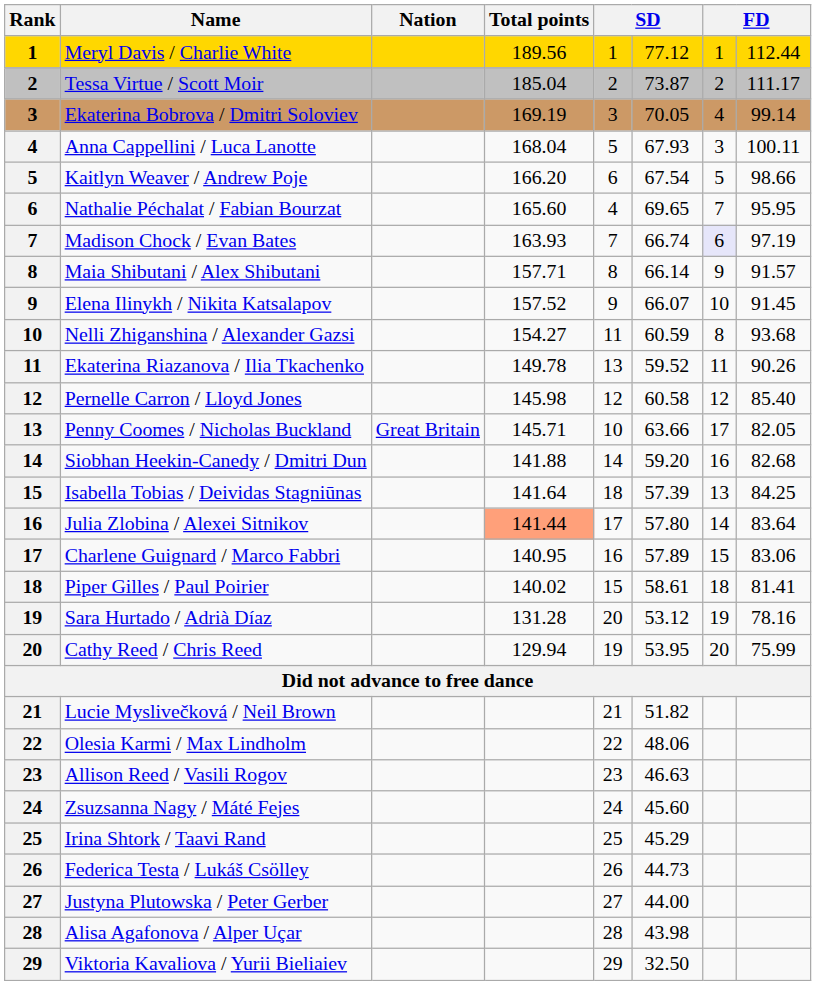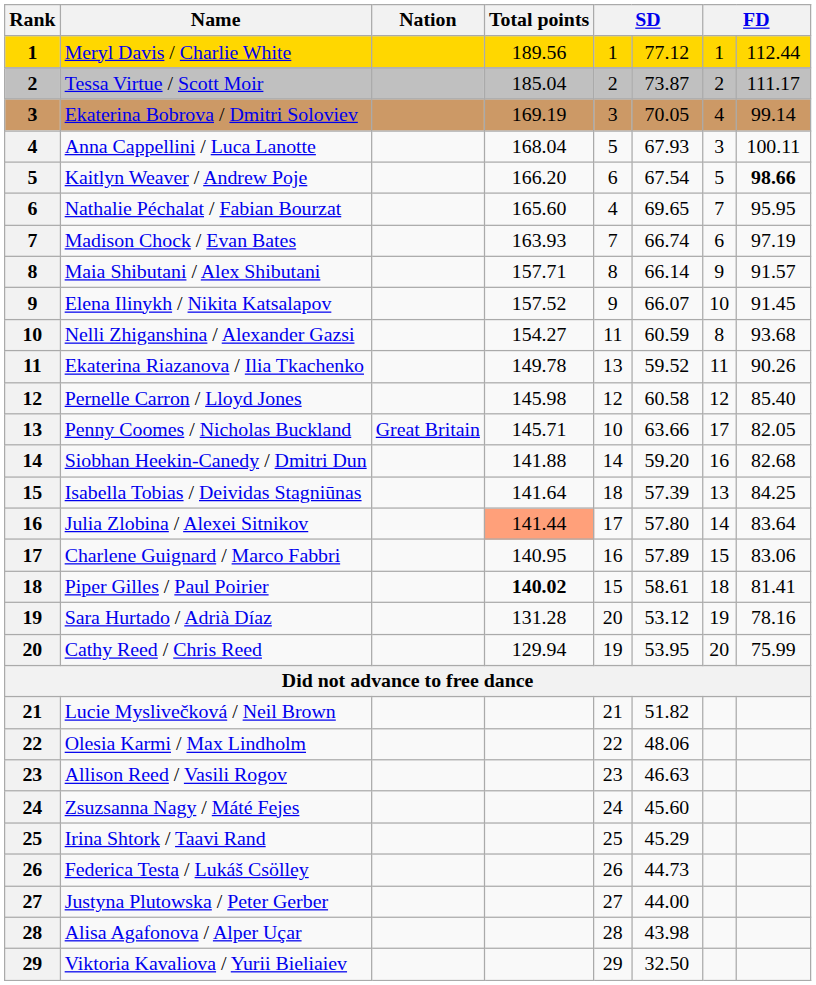(773, 177) normal -> (773, 177) bold
(719, 240) lavender background -> (719, 240) no background
(539, 586) normal -> (539, 586) bold
